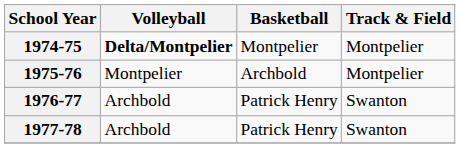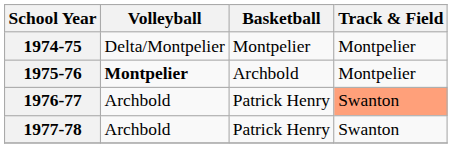(169, 45) bold -> (165, 45) normal
(143, 73) normal -> (146, 73) bold
(376, 101) no background -> (369, 101) lightsalmon background
